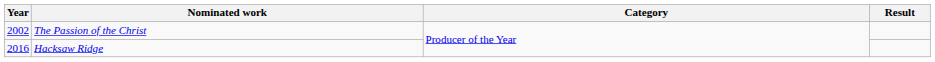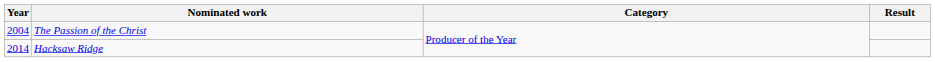(18, 30) 2002 -> (18, 30) 2004
(18, 48) 2016 -> (18, 48) 2014
